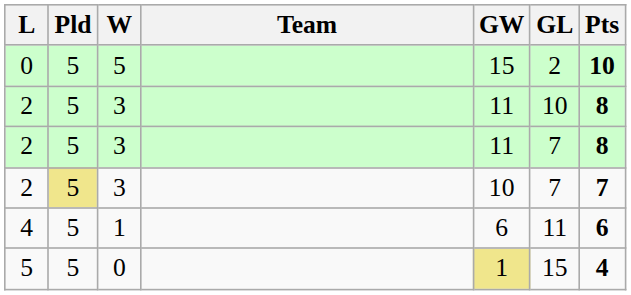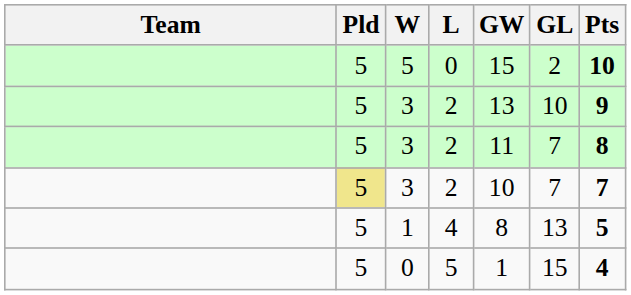columns swapped: (307, 24) <-> (27, 24)
(502, 106) 11 -> (502, 106) 13
(602, 106) 8 -> (602, 106) 9
(502, 227) 6 -> (502, 227) 8
(555, 227) 11 -> (555, 227) 13
(602, 227) 6 -> (602, 227) 5
(502, 268) khaki background -> (502, 268) no background
